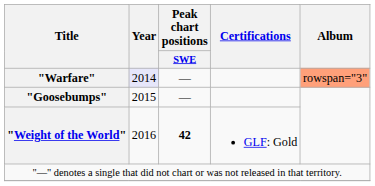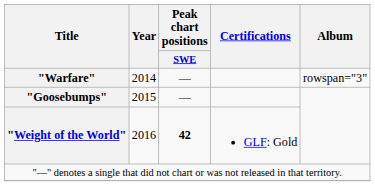(144, 77) lavender background -> (144, 77) no background
(335, 77) lightsalmon background -> (335, 77) no background
